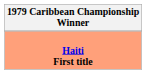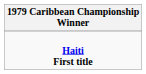(73, 55) lightsalmon background -> (73, 55) no background
